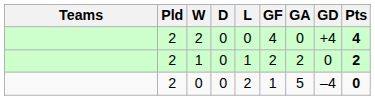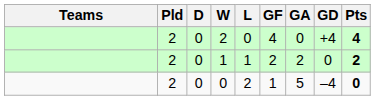columns swapped: (199, 15) <-> (223, 15)
